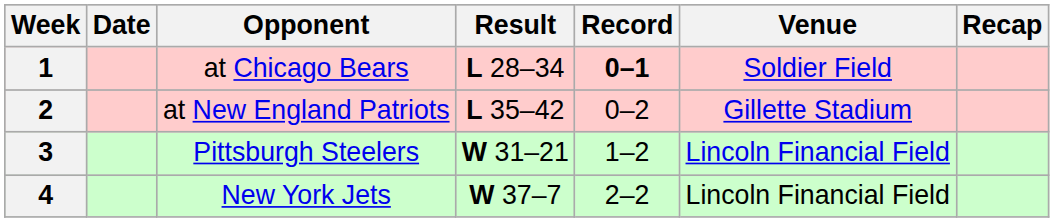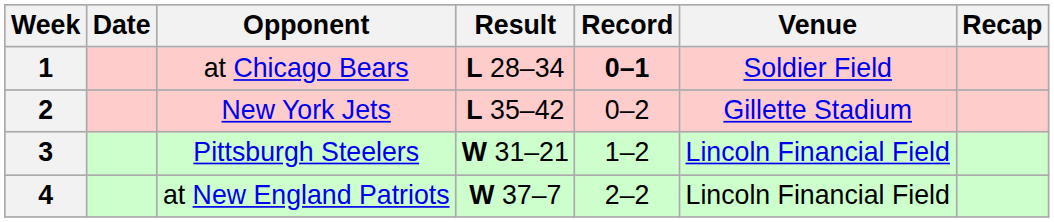(306, 110) at New England Patriots -> (306, 110) New York Jets
(306, 195) New York Jets -> (306, 195) at New England Patriots
